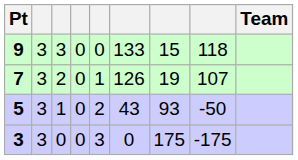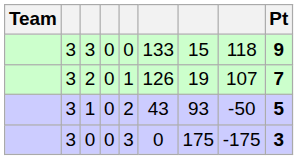columns swapped: (264, 19) <-> (18, 19)
